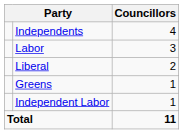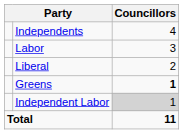(173, 84) normal -> (173, 84) bold
(173, 102) no background -> (173, 102) lightgrey background
